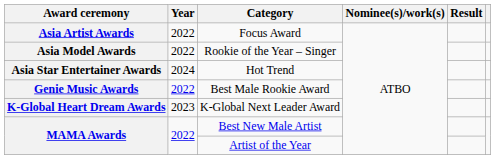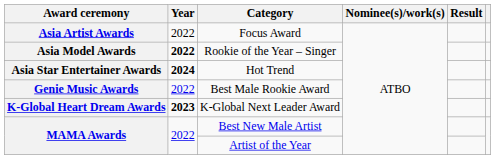(183, 51) normal -> (183, 51) bold
(183, 70) normal -> (183, 70) bold
(183, 107) normal -> (183, 107) bold
